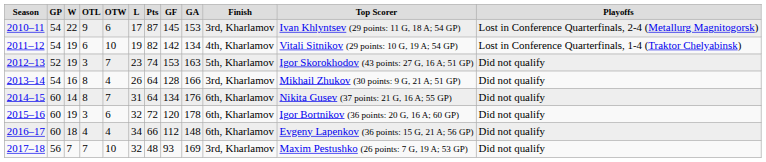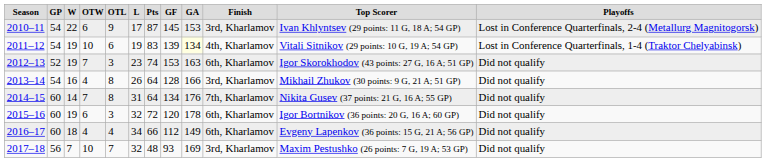columns swapped: (116, 12) <-> (91, 12)
(152, 45) 82 -> (152, 45) 83
(171, 45) 142 -> (171, 45) 139
(192, 45) no background -> (192, 45) lightyellow background
(240, 62) 5th, Kharlamov -> (240, 62) 6th, Kharlamov
(240, 97) 6th, Kharlamov -> (240, 97) 7th, Kharlamov
(192, 131) 148 -> (192, 131) 149
